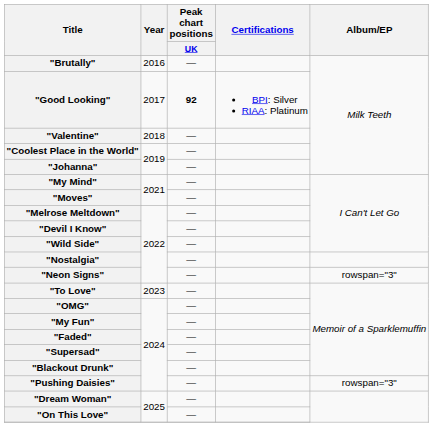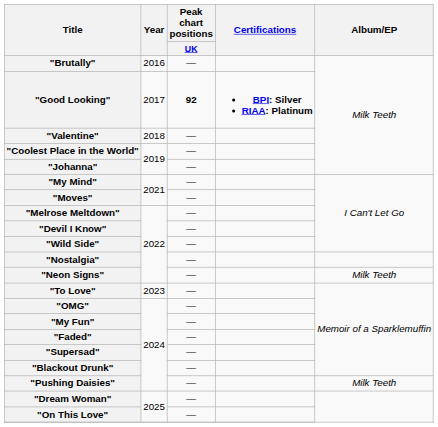(263, 105) normal -> (265, 105) bold
(369, 275) rowspan="3" -> (374, 275) Milk Teeth
(369, 383) rowspan="3" -> (374, 383) Milk Teeth
